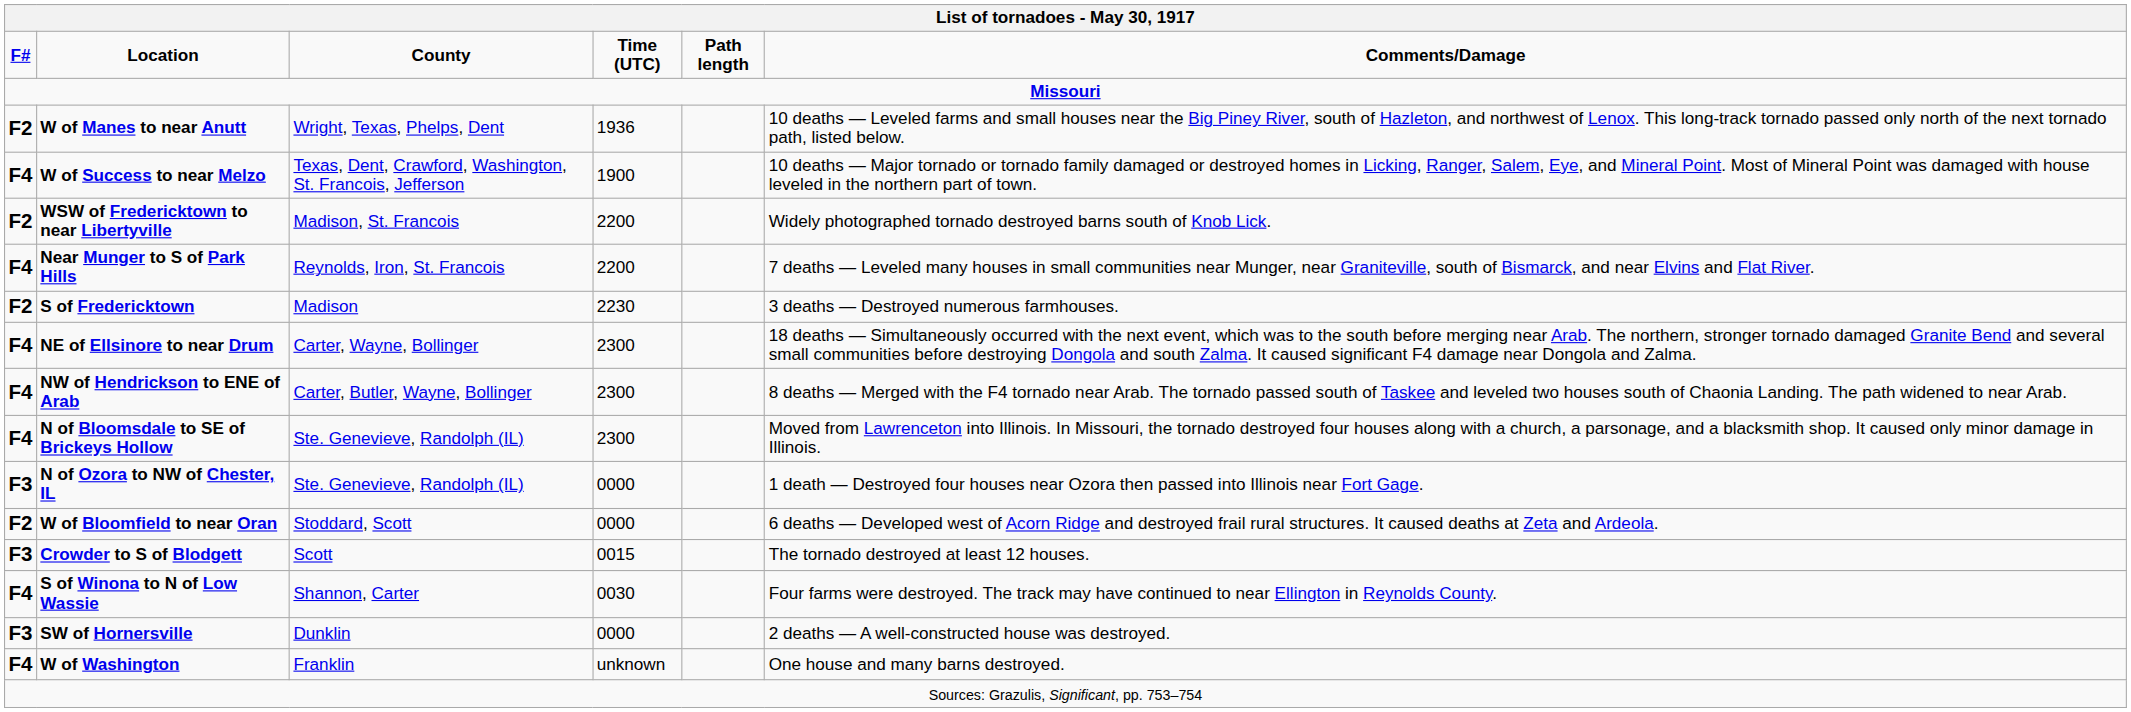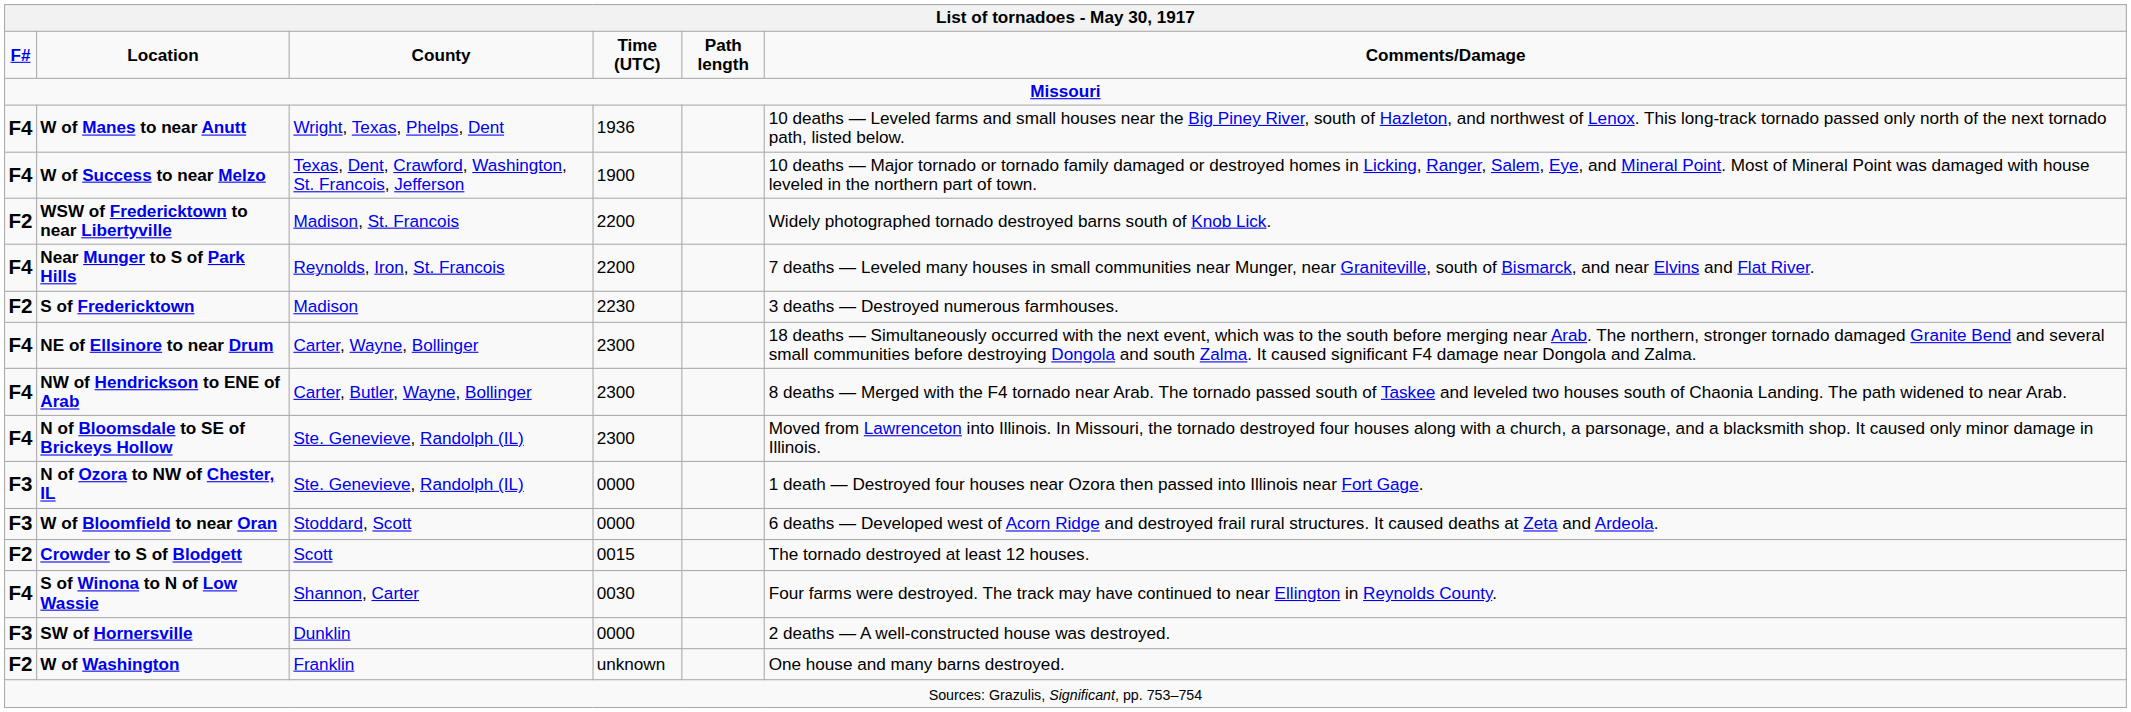(20, 128) F2 -> (20, 128) F4
(20, 523) F2 -> (20, 523) F3
(20, 555) F3 -> (20, 555) F2
(20, 664) F4 -> (20, 664) F2
